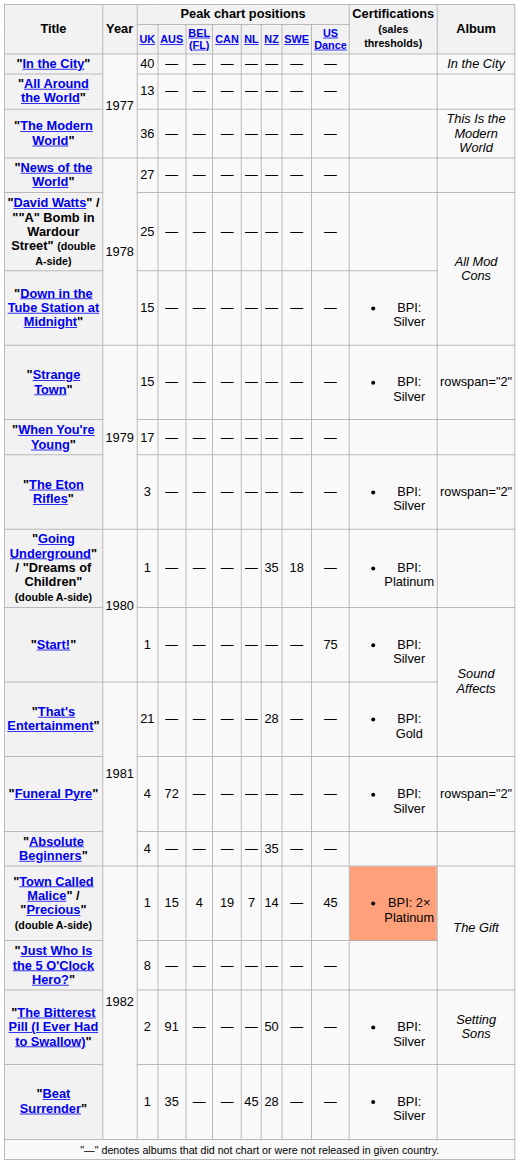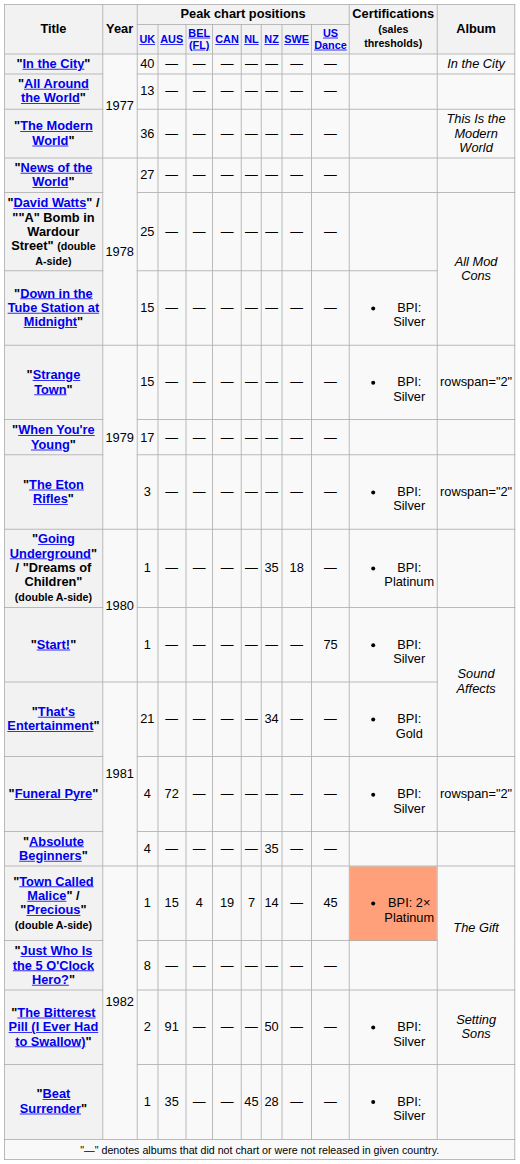(272, 719) 28 -> (272, 719) 34
